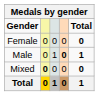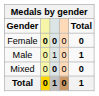(45, 40) normal -> (45, 40) bold
(55, 40) normal -> (55, 40) bold
(64, 54) bold -> (64, 54) normal
(45, 69) bold -> (45, 69) normal
(55, 69) normal -> (55, 69) bold
